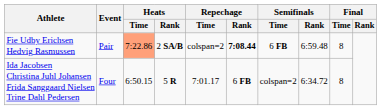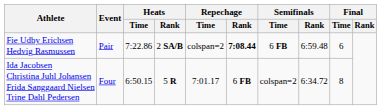(139, 46) lightsalmon background -> (139, 46) no background
(341, 46) 8 -> (341, 46) 6
